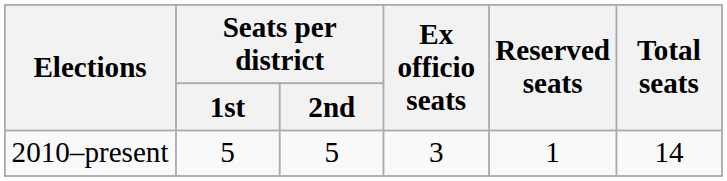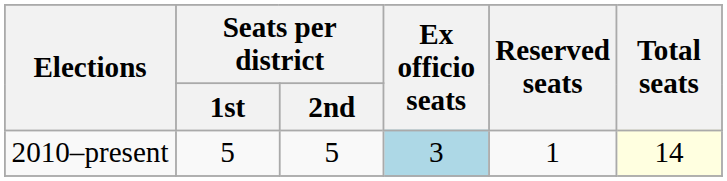(436, 152) no background -> (436, 152) lightblue background
(669, 152) no background -> (669, 152) lightyellow background
